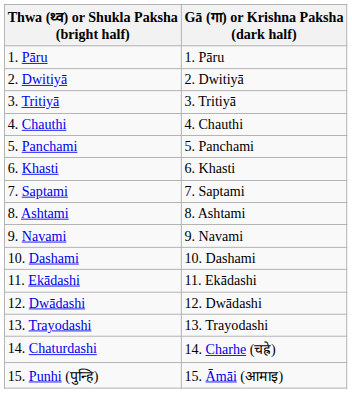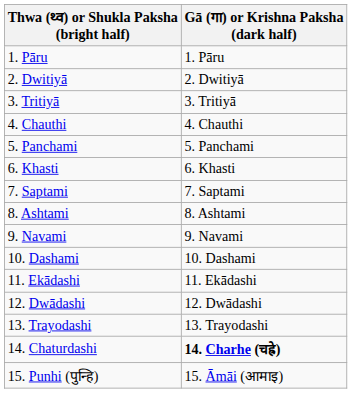(230, 350) normal -> (232, 350) bold
